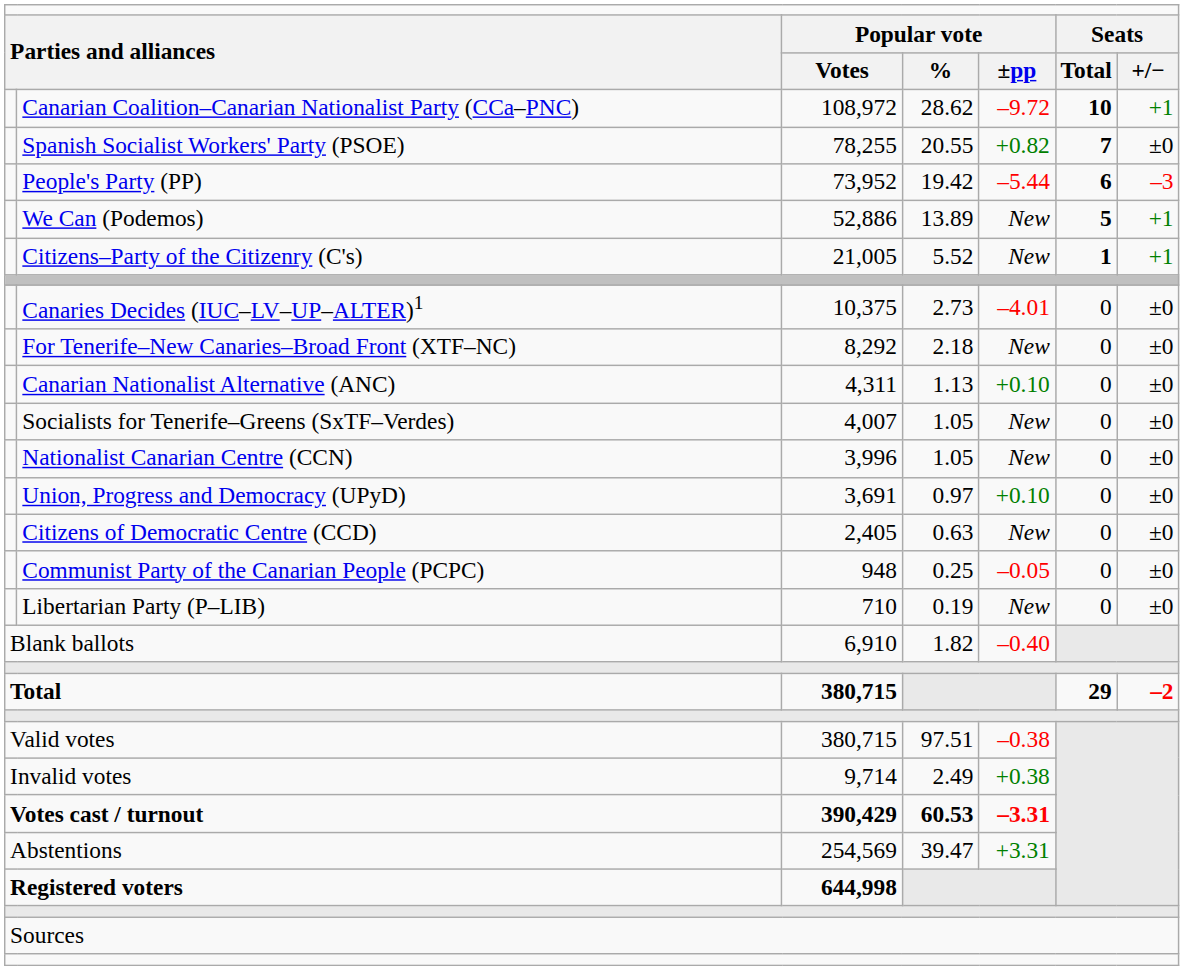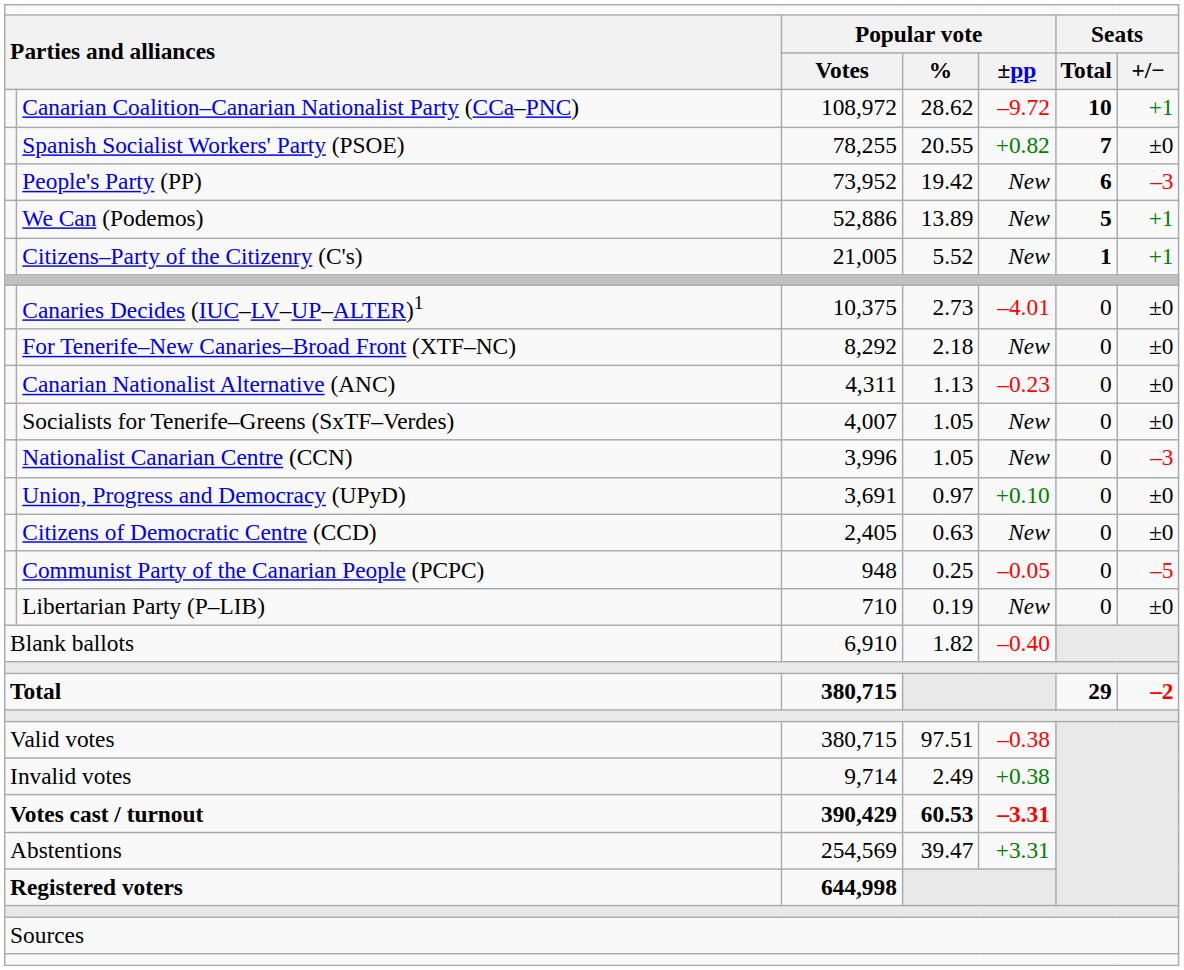(1024, 181) –5.44 -> (1029, 181) New
(1023, 384) +0.10 -> (1024, 384) –0.23
(1161, 458) ±0 -> (1162, 458) –3
(1161, 569) ±0 -> (1162, 569) –5
